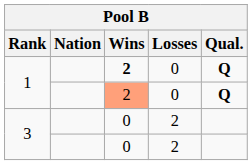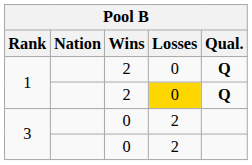(127, 69) bold -> (127, 69) normal
(127, 95) lightsalmon background -> (127, 95) no background
(175, 95) no background -> (175, 95) gold background
